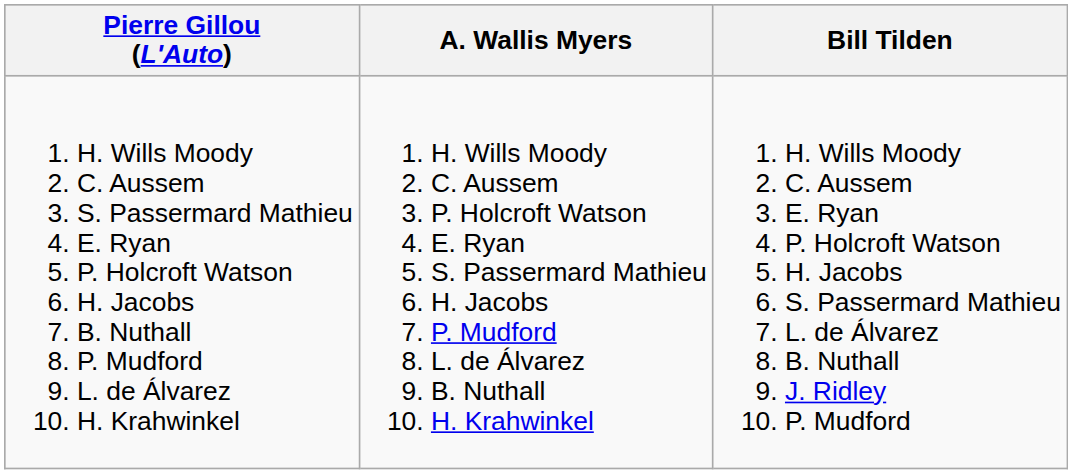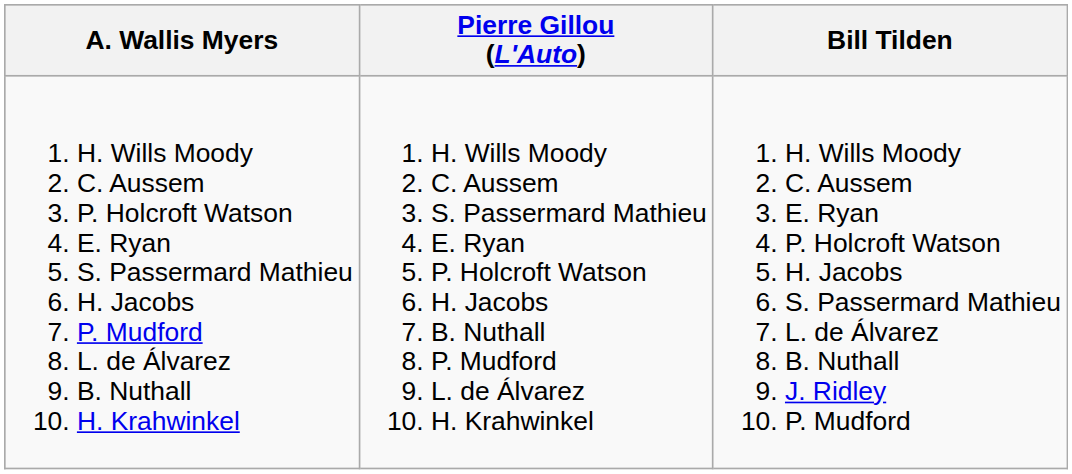columns swapped: (536, 40) <-> (182, 40)
